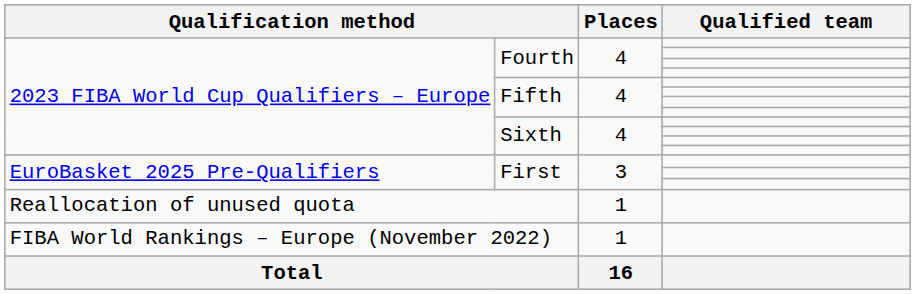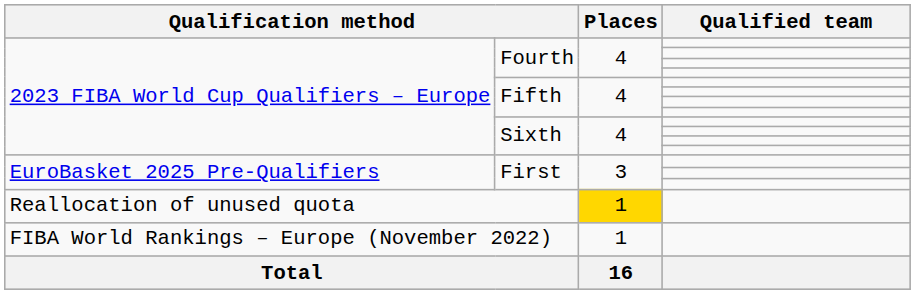(621, 206) no background -> (621, 206) gold background
